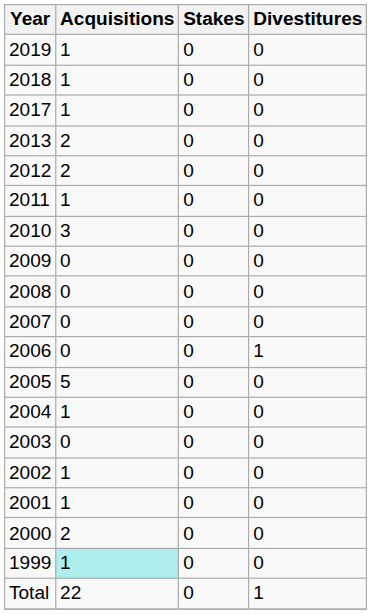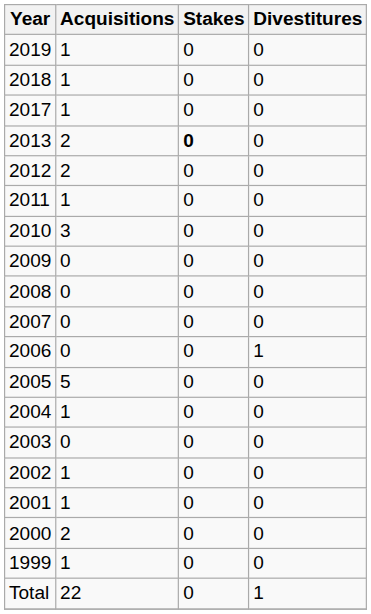(188, 140) normal -> (188, 140) bold
(65, 563) paleturquoise background -> (65, 563) no background
